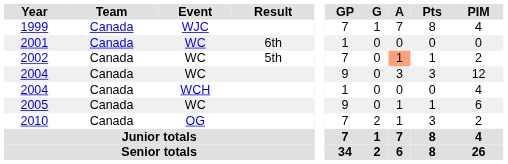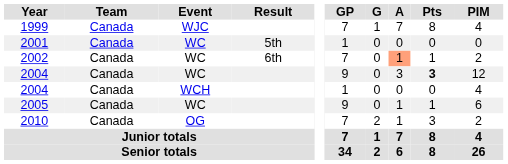(273, 43) 6th -> (273, 43) 5th
(273, 58) 5th -> (273, 58) 6th
(432, 74) normal -> (432, 74) bold
